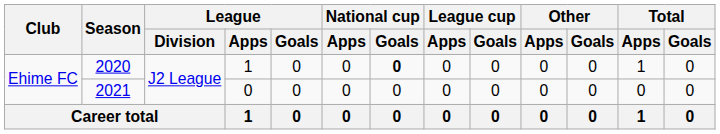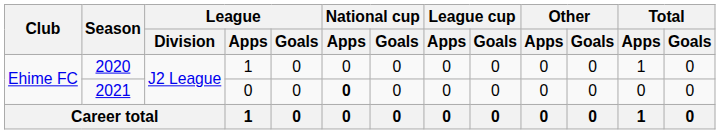(397, 66) bold -> (397, 66) normal
(346, 91) normal -> (346, 91) bold
